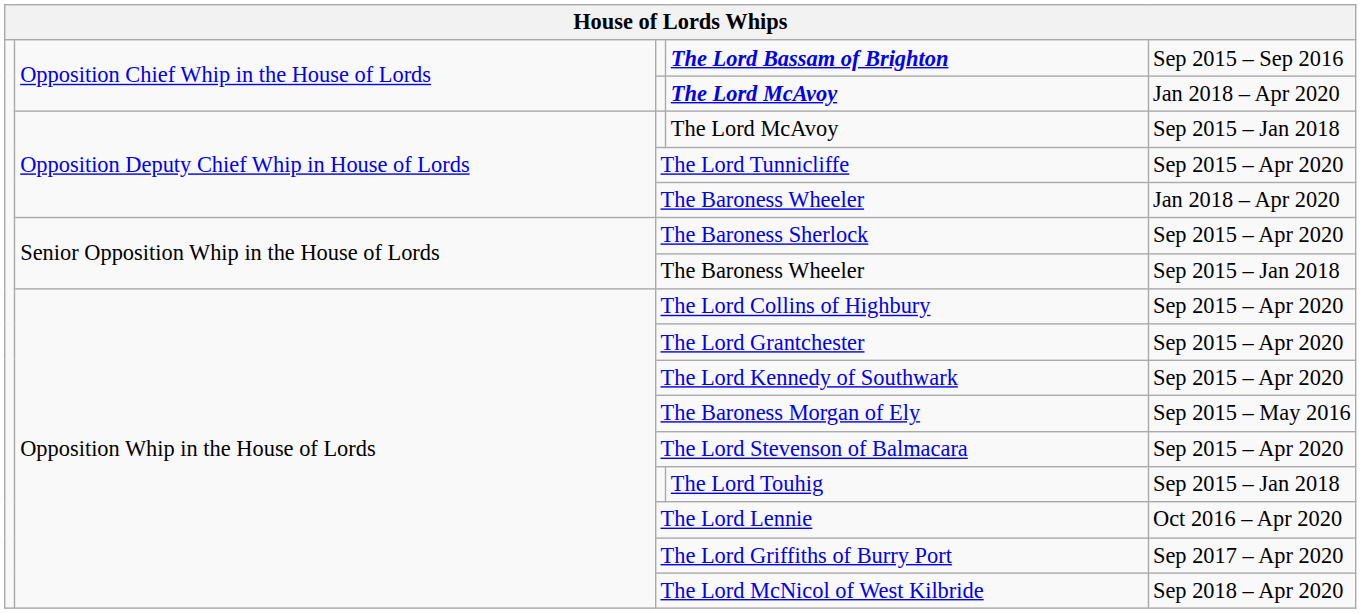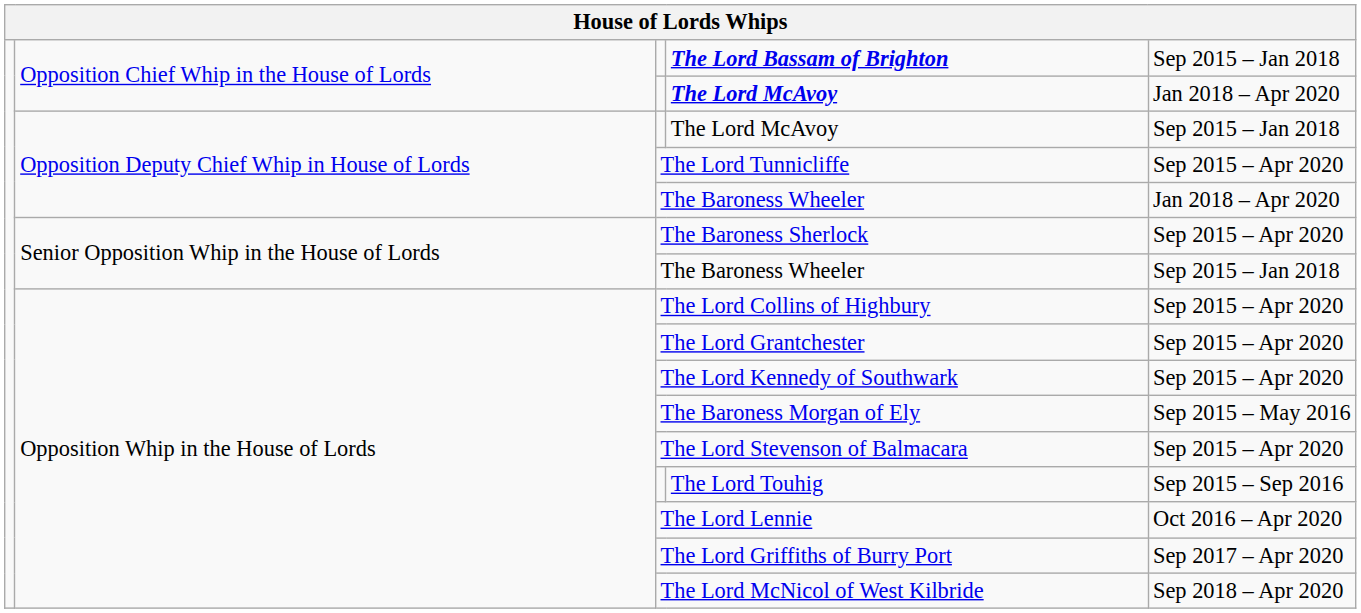(1248, 57) Sep 2015 – Sep 2016 -> (1246, 57) Sep 2015 – Jan 2018
(1246, 484) Sep 2015 – Jan 2018 -> (1248, 484) Sep 2015 – Sep 2016
